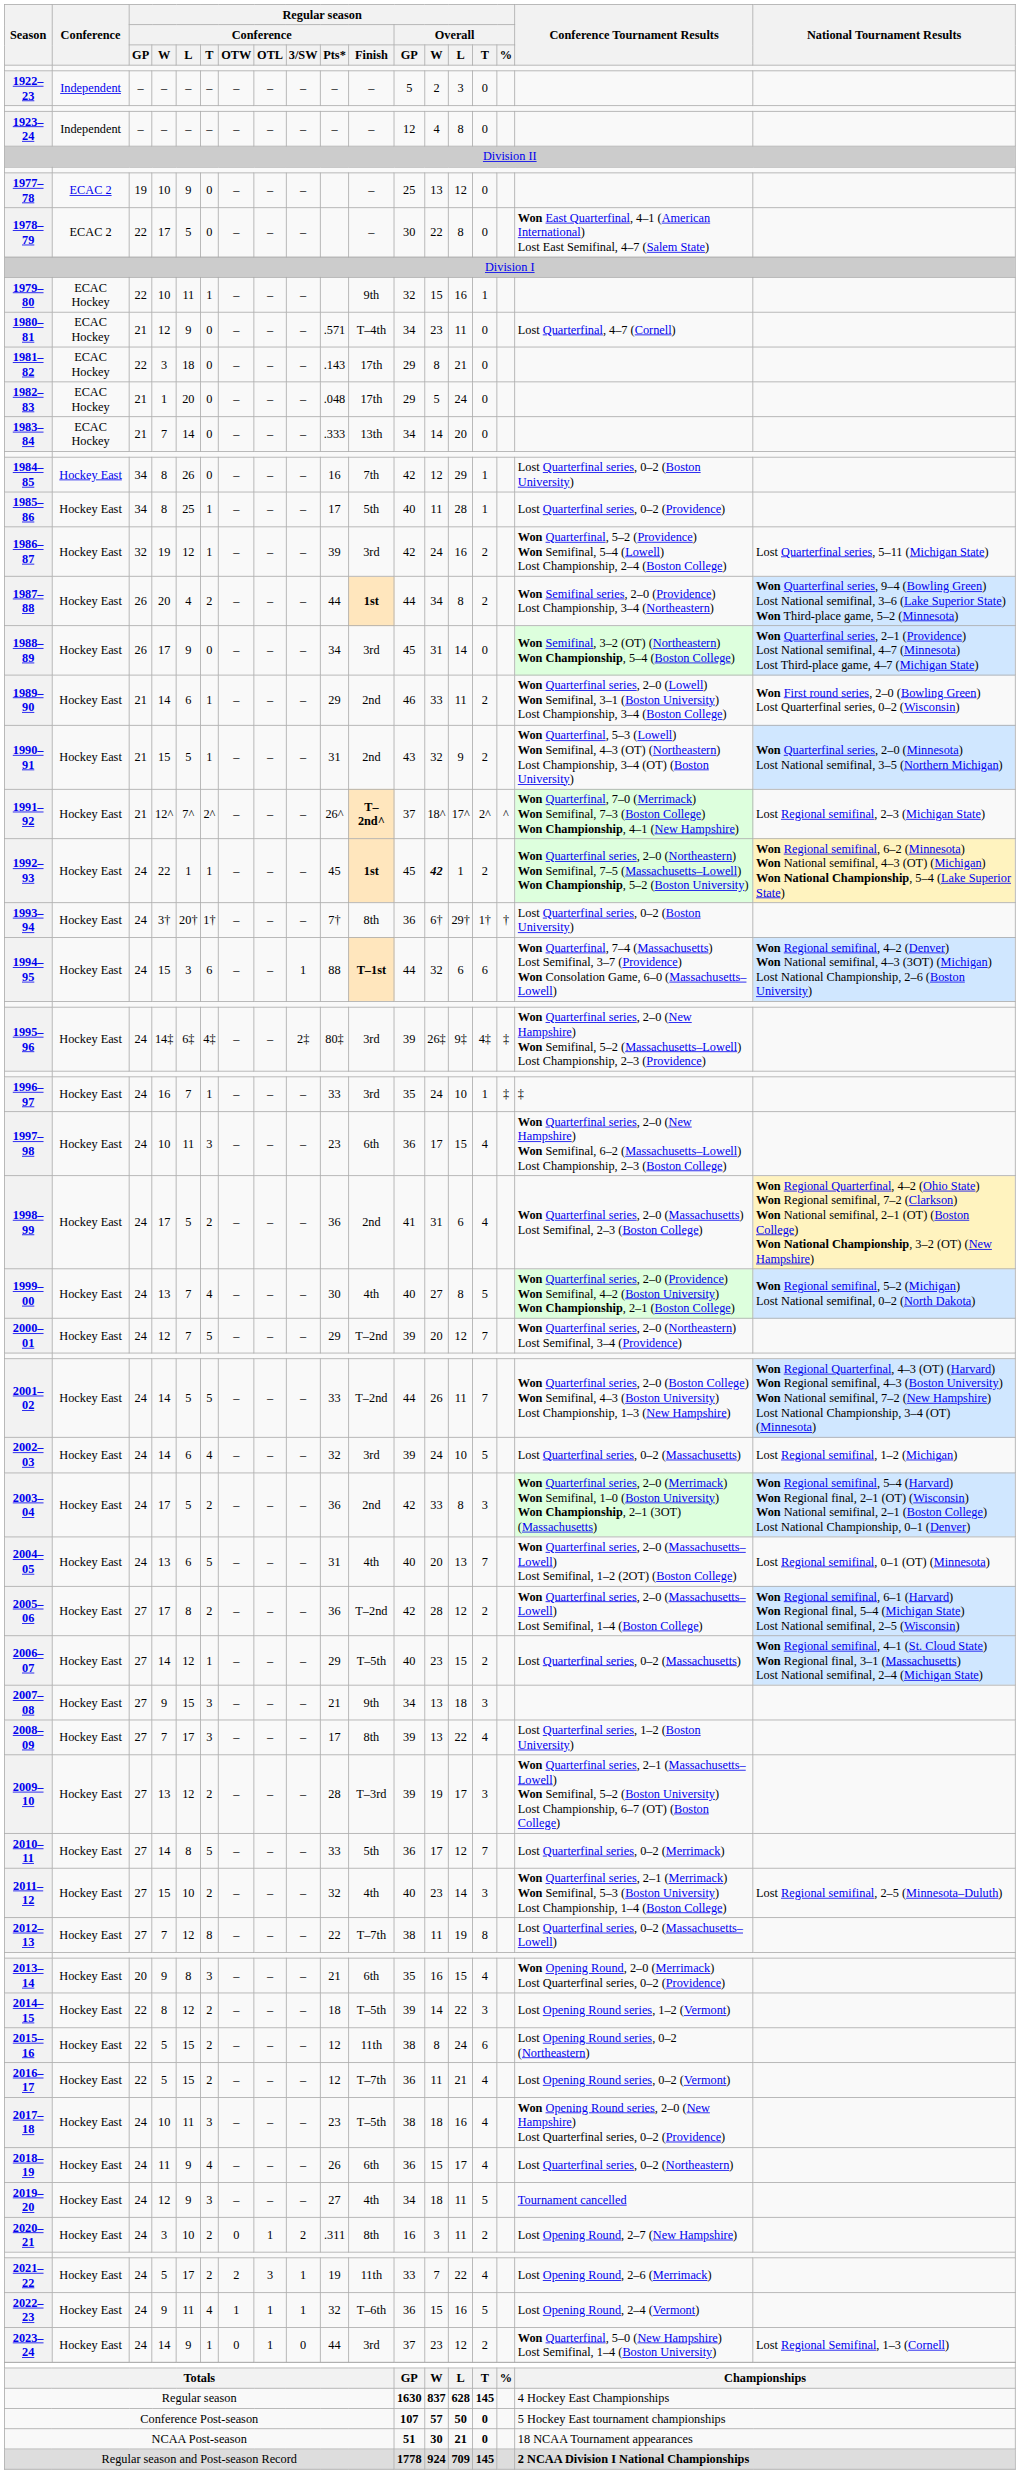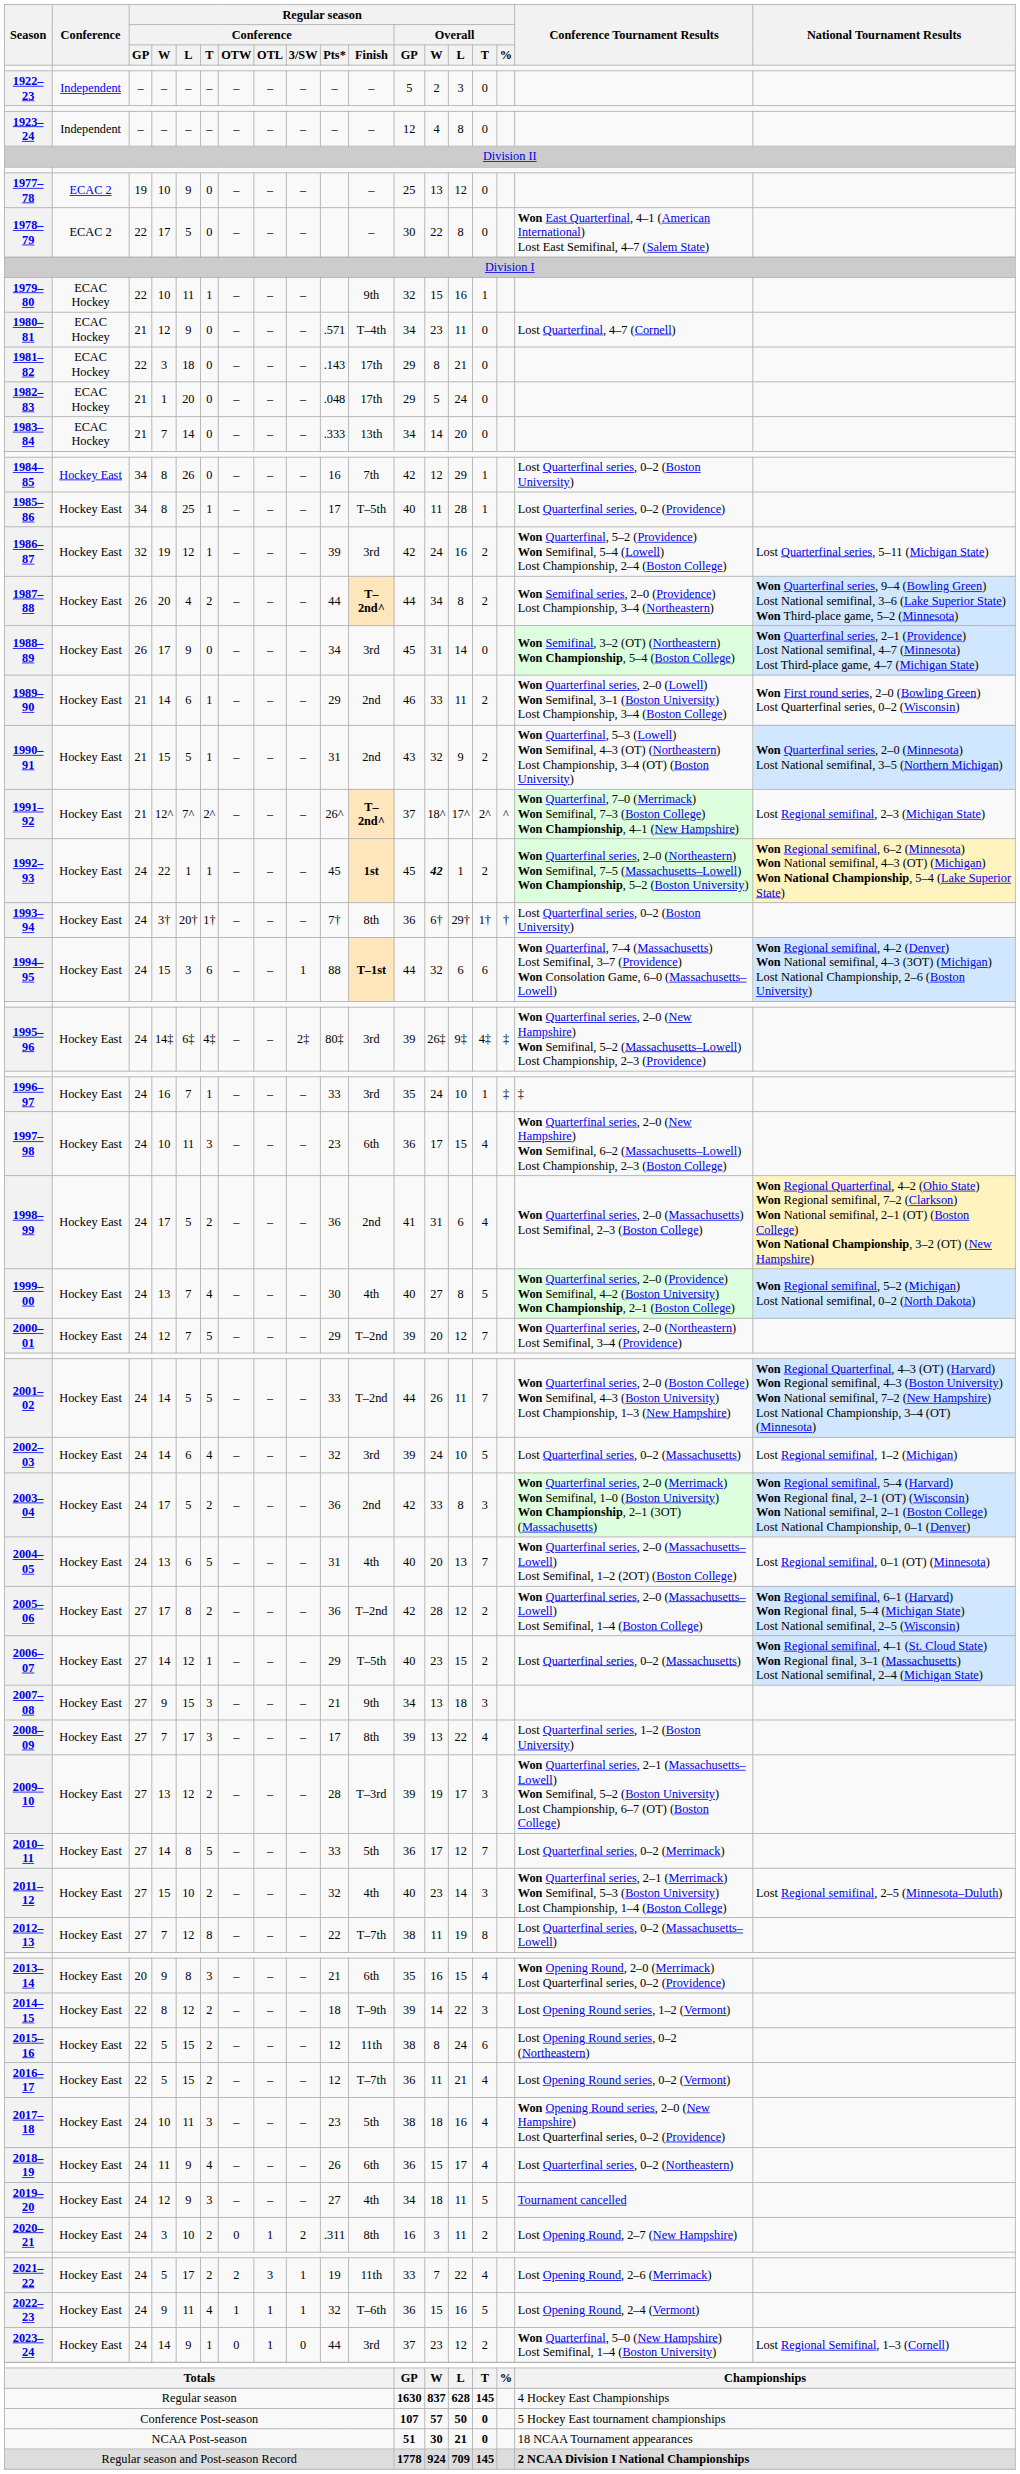(371, 509) 5th -> (371, 509) T–5th
(371, 601) 1st -> (371, 601) T–2nd^
(371, 2010) T–5th -> (371, 2010) T–9th
(371, 2122) T–5th -> (371, 2122) 5th
